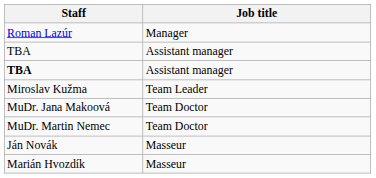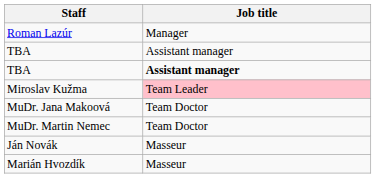(19, 70) bold -> (19, 70) normal
(189, 70) normal -> (193, 70) bold
(177, 88) no background -> (177, 88) pink background
